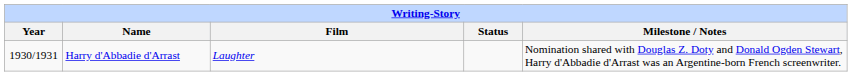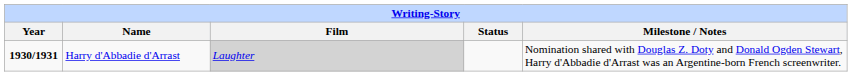(34, 55) normal -> (34, 55) bold
(234, 55) no background -> (234, 55) lightgrey background
